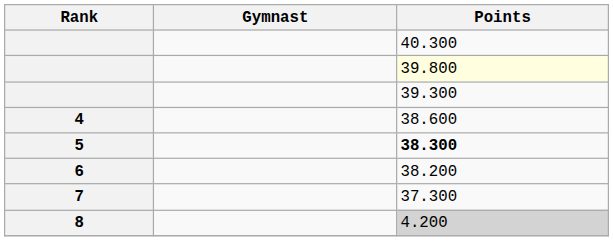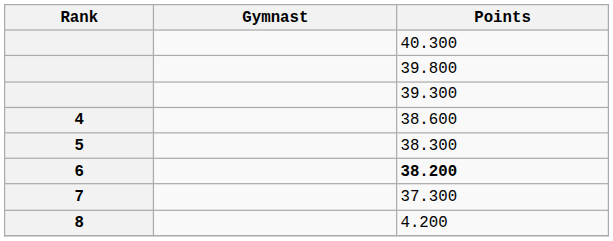(429, 69) lightyellow background -> (429, 69) no background
(429, 146) bold -> (429, 146) normal
(429, 171) normal -> (429, 171) bold
(424, 223) lightgrey background -> (424, 223) no background
